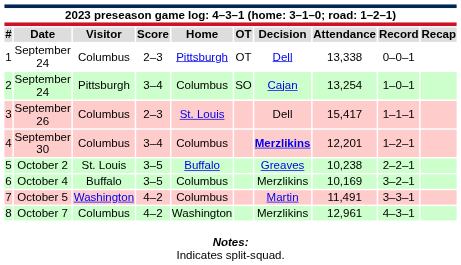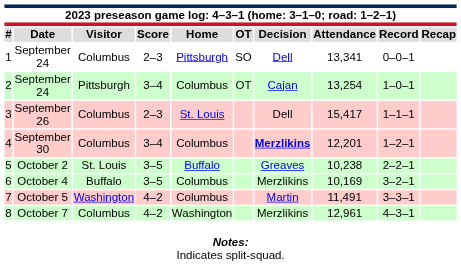(243, 57) OT -> (243, 57) SO
(345, 57) 13,338 -> (345, 57) 13,341
(243, 85) SO -> (243, 85) OT
